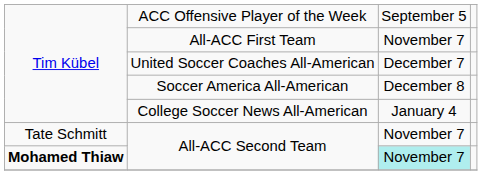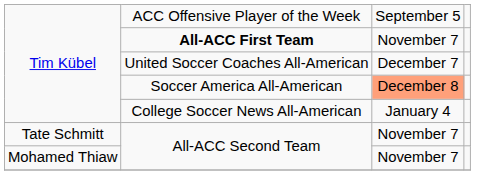(252, 39) normal -> (246, 39) bold
(424, 87) no background -> (418, 87) lightsalmon background
(66, 157) bold -> (63, 157) normal
(424, 157) paleturquoise background -> (418, 157) no background
